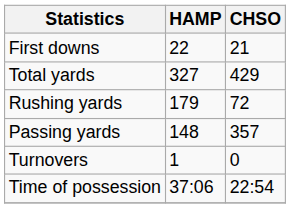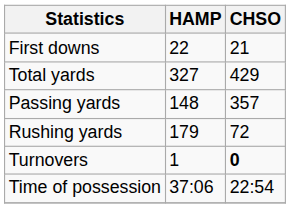rows swapped: (65, 103) <-> (64, 132)
(235, 160) normal -> (235, 160) bold
